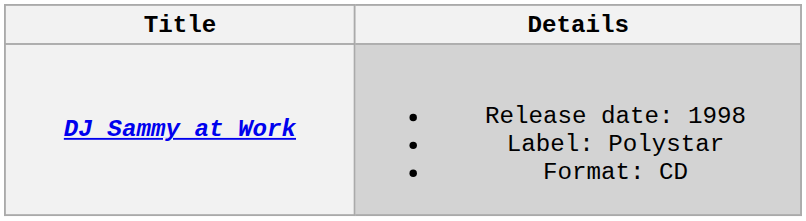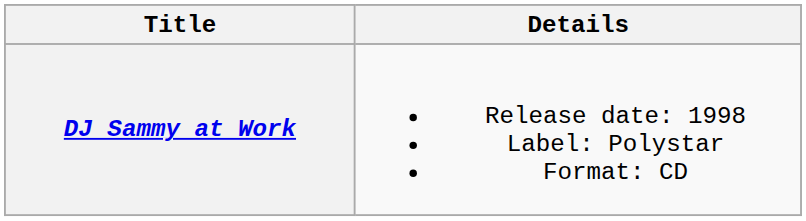(578, 144) lightgrey background -> (578, 144) no background
